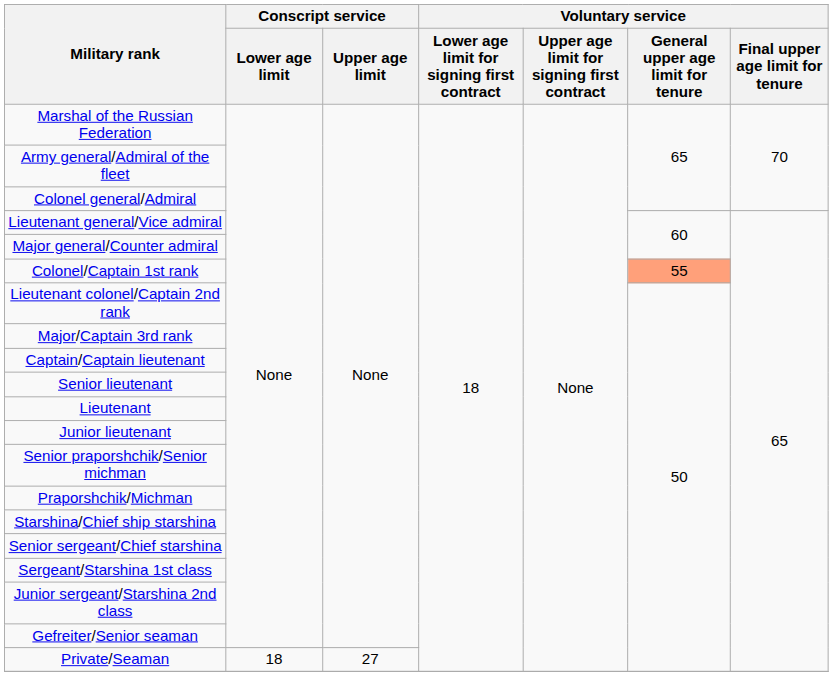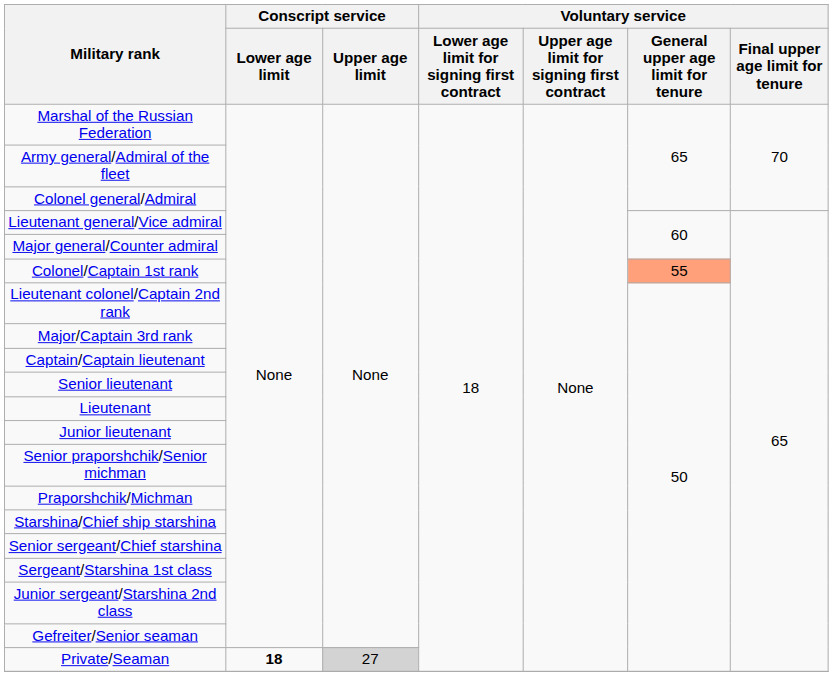(274, 659) normal -> (274, 659) bold
(370, 659) no background -> (370, 659) lightgrey background
